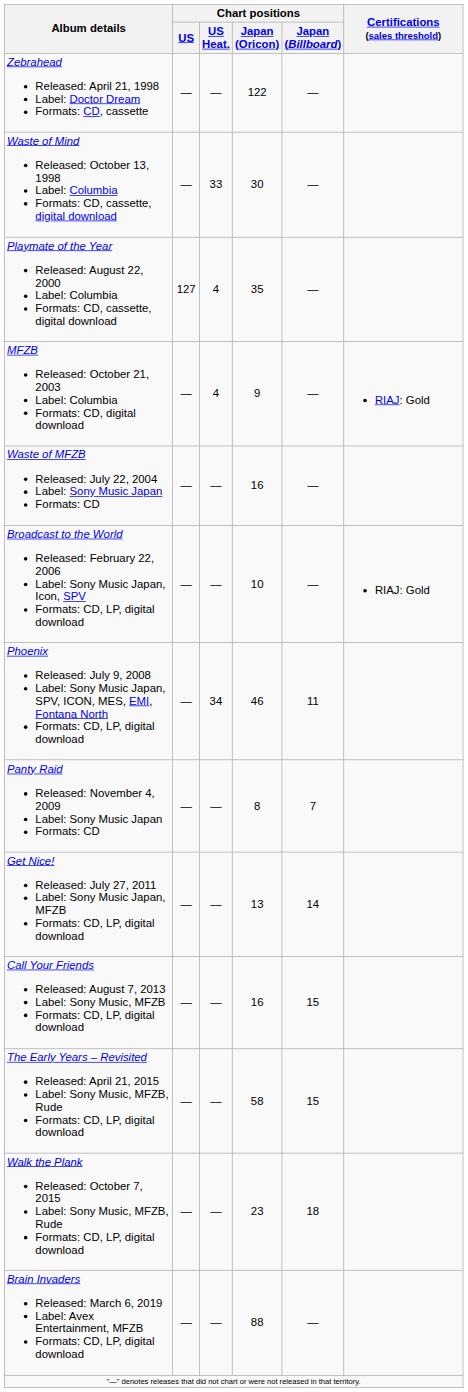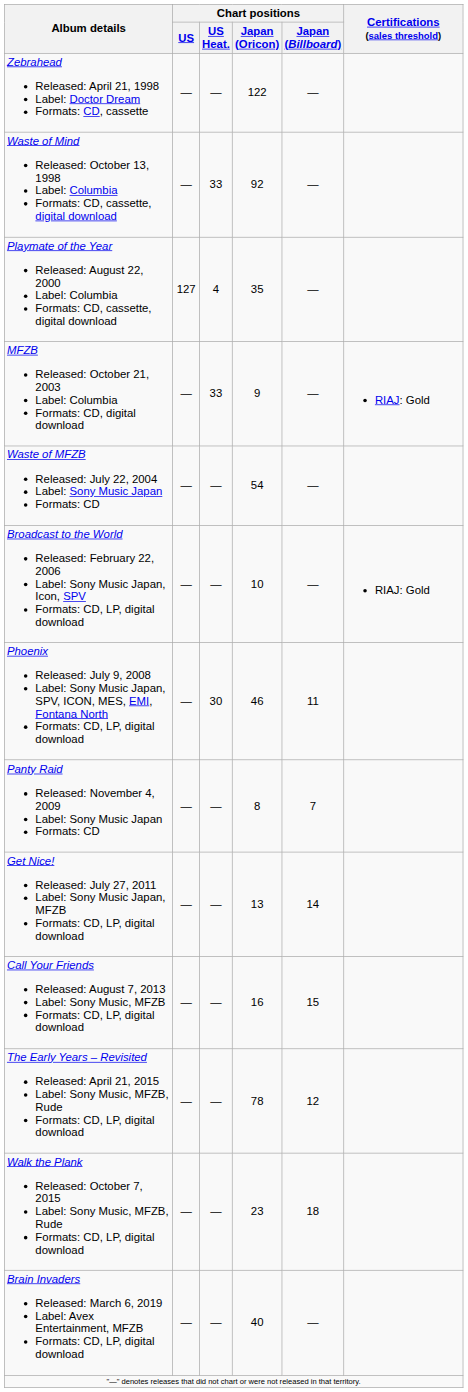(257, 184) 30 -> (257, 184) 92
(216, 393) 4 -> (216, 393) 33
(257, 485) 16 -> (257, 485) 54
(216, 701) 34 -> (216, 701) 30
(257, 1100) 58 -> (257, 1100) 78
(313, 1100) 15 -> (313, 1100) 12
(257, 1322) 88 -> (257, 1322) 40
